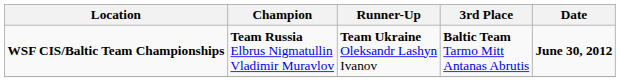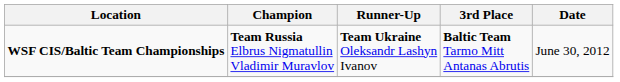(574, 51) bold -> (572, 51) normal
